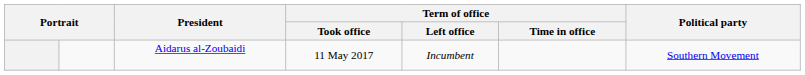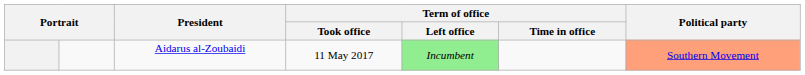(450, 55) no background -> (450, 55) lightgreen background
(713, 55) no background -> (713, 55) lightsalmon background
